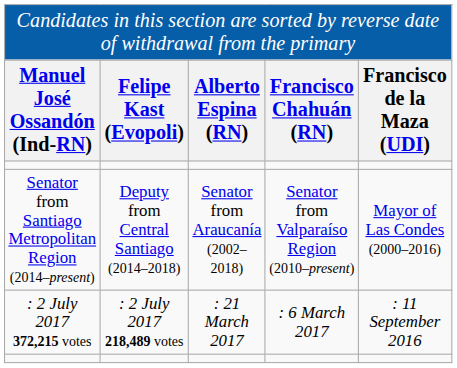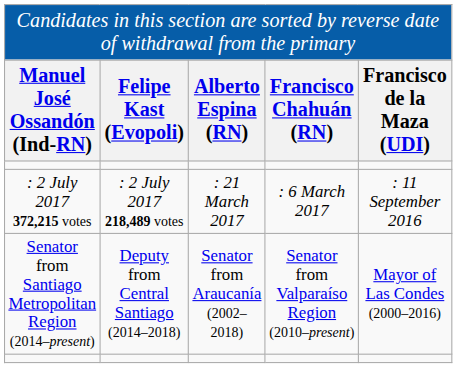rows swapped: (52, 229) <-> (52, 322)
